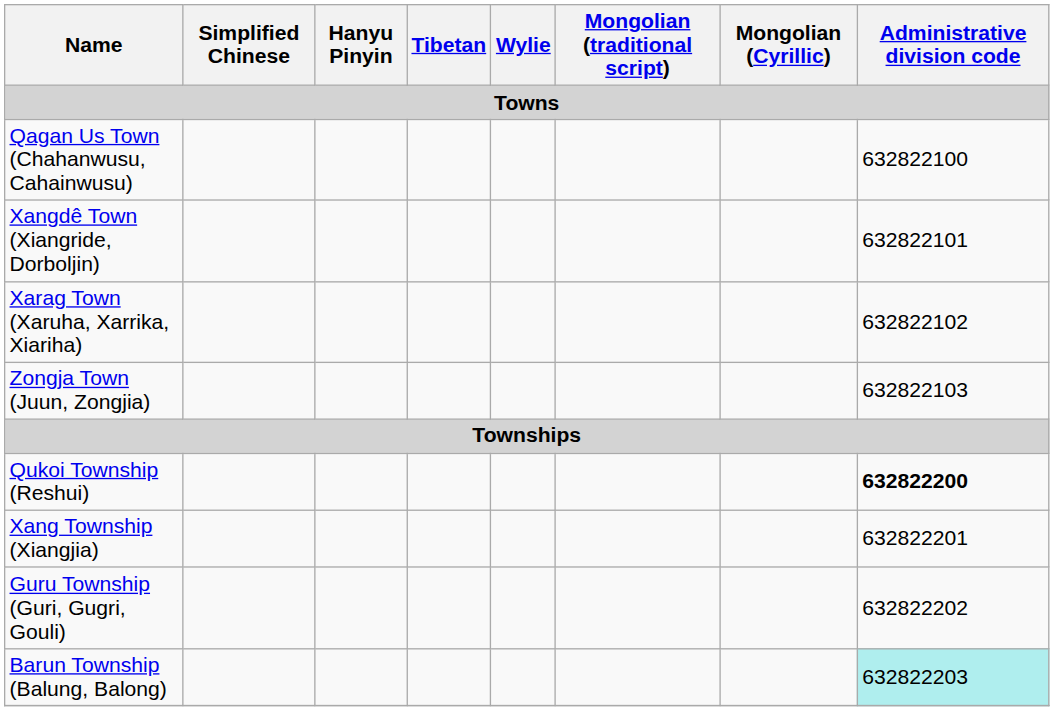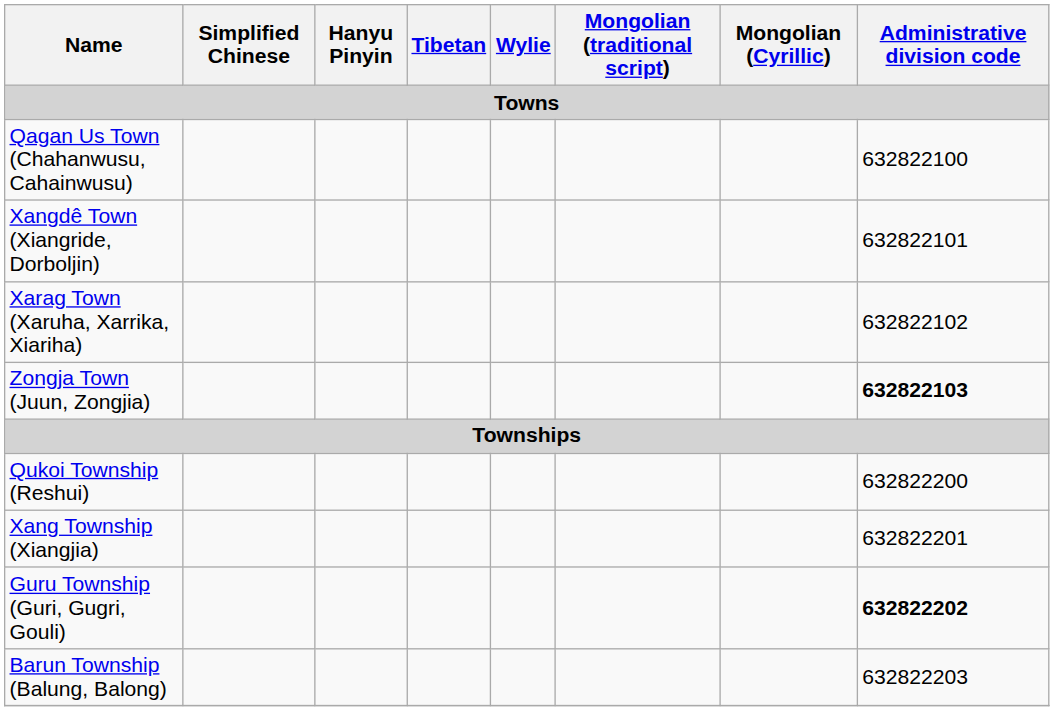(915, 390) normal -> (915, 390) bold
(915, 481) bold -> (915, 481) normal
(915, 607) normal -> (915, 607) bold
(915, 676) paleturquoise background -> (915, 676) no background
